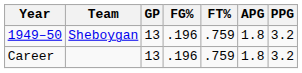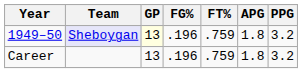(103, 36) no background -> (103, 36) lavender background
(152, 36) no background -> (152, 36) lightyellow background
